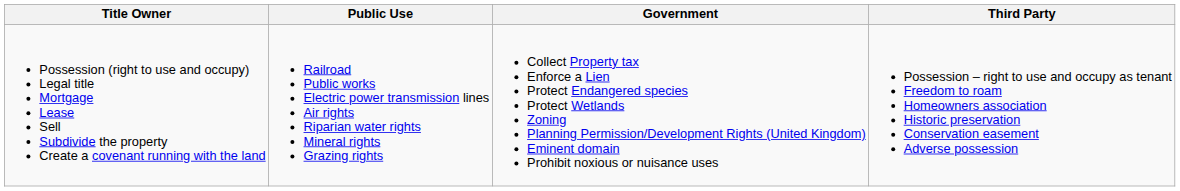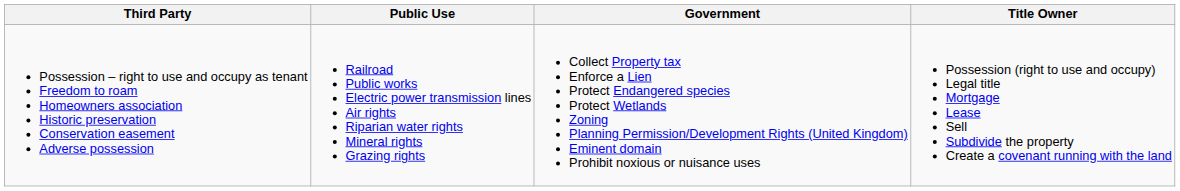columns swapped: (136, 14) <-> (1022, 14)
